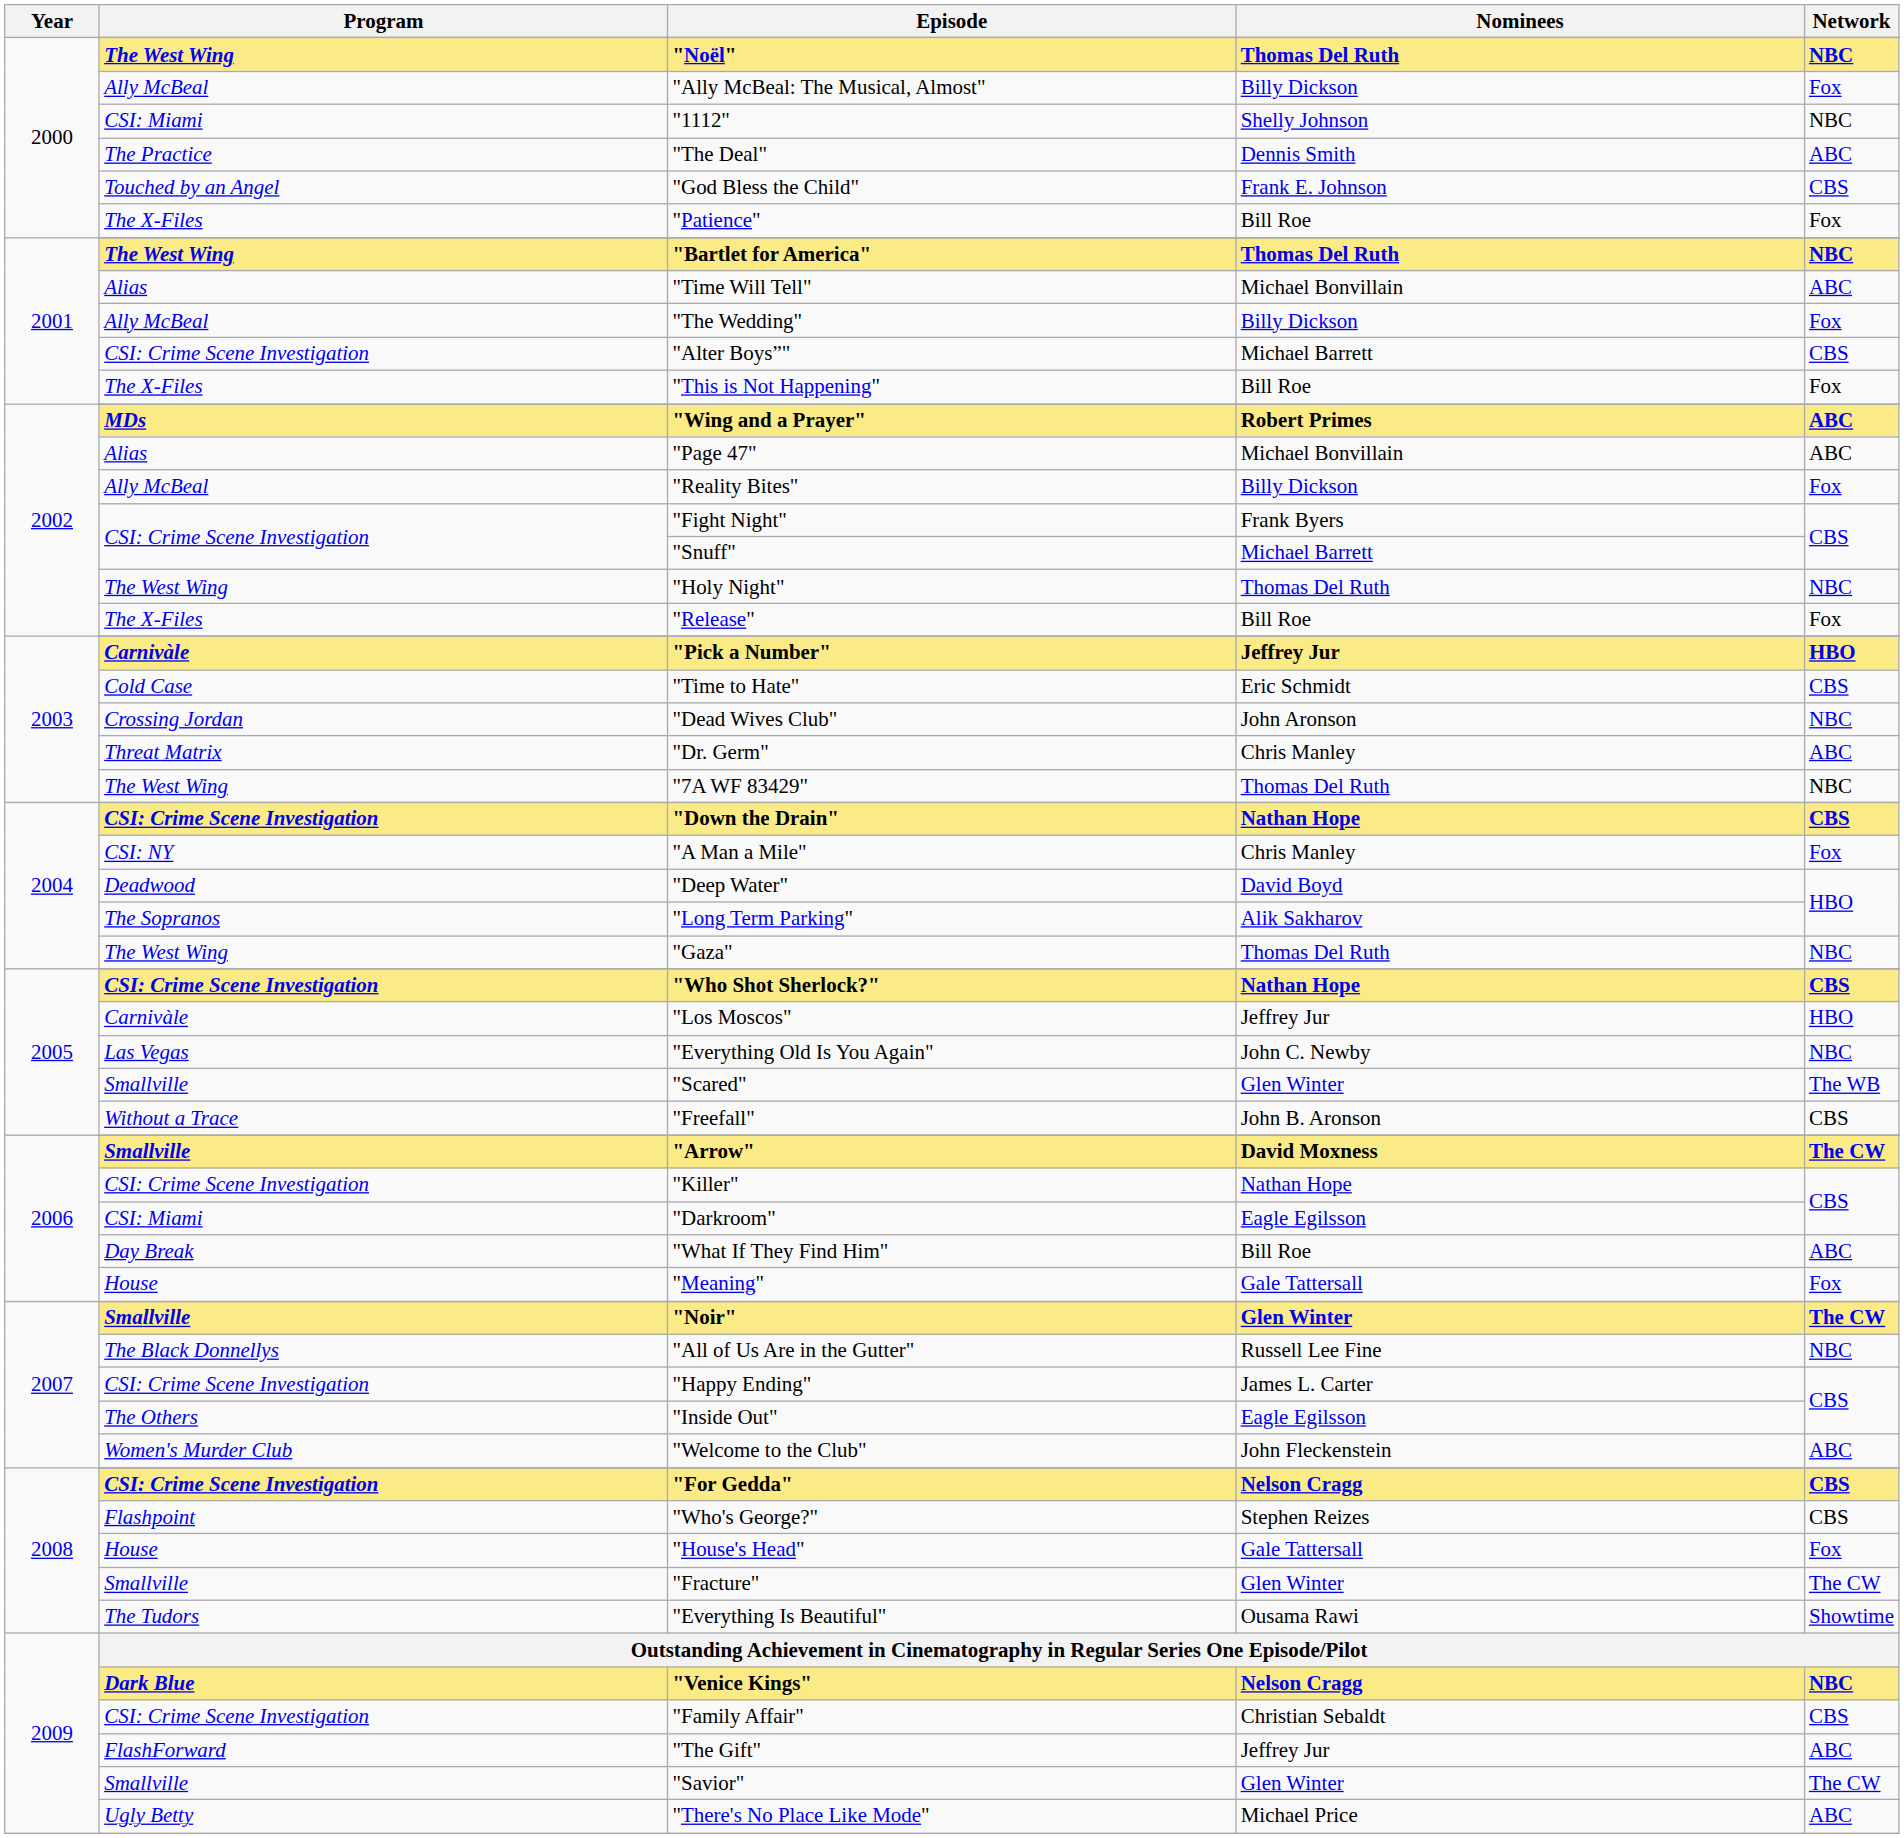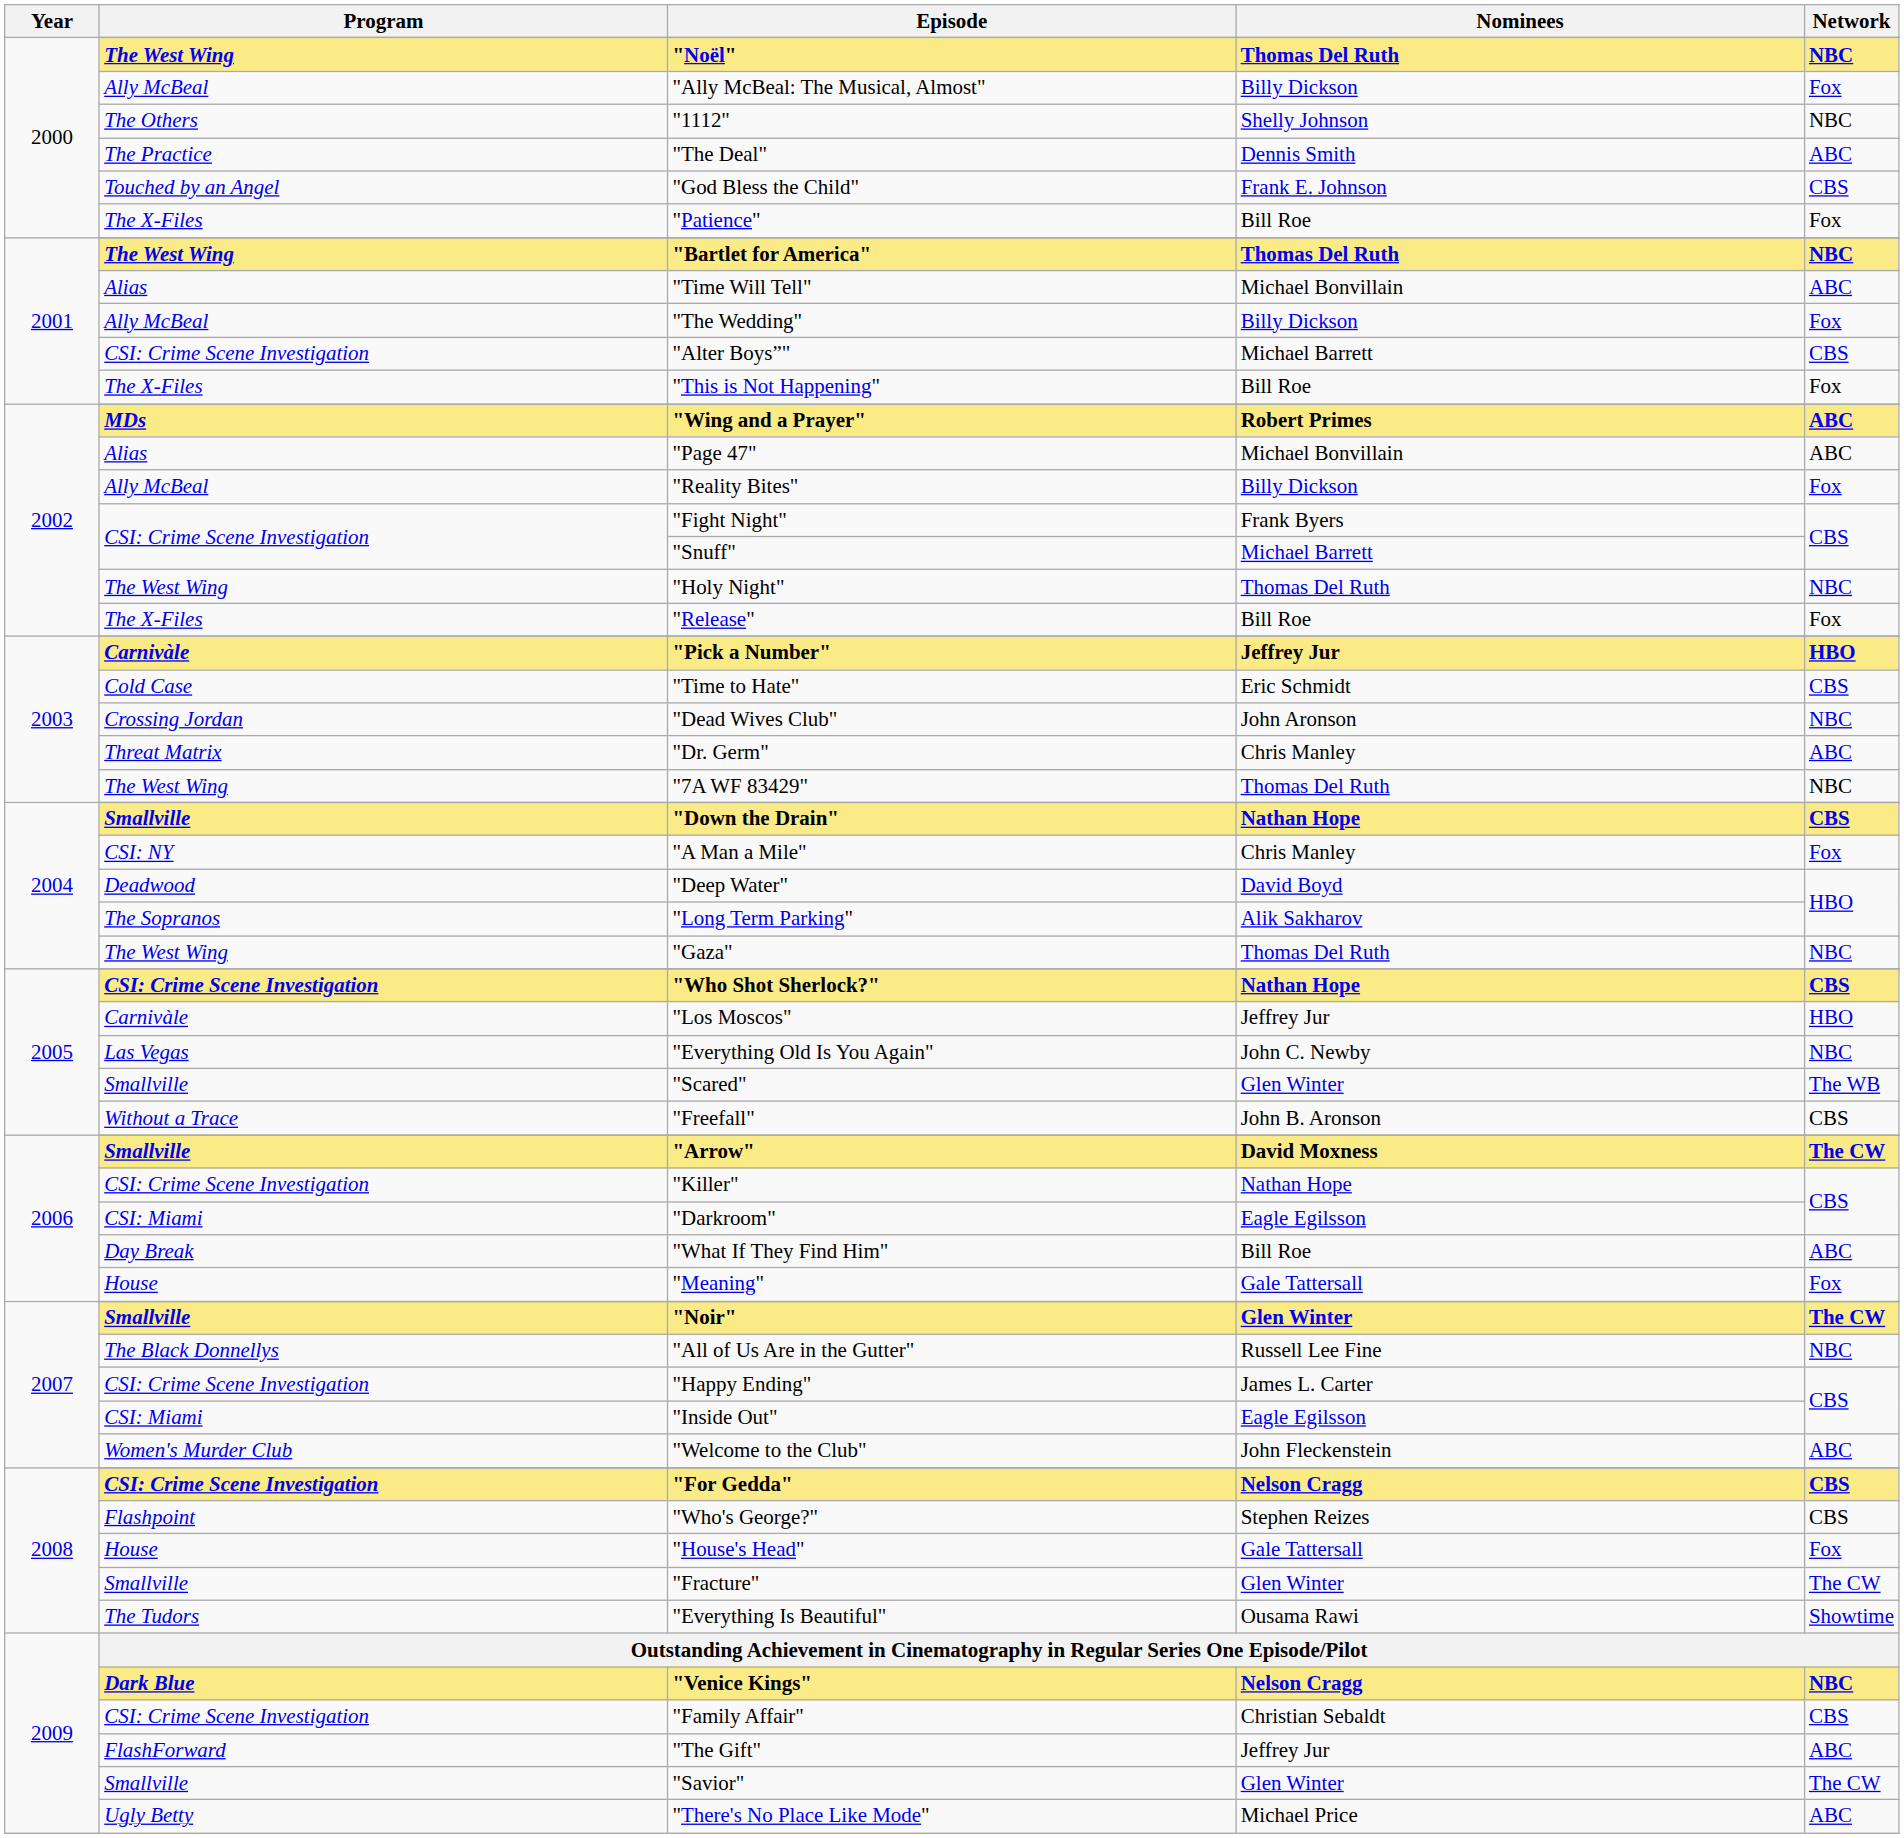(153, 120) CSI: Miami -> (151, 120) The Others
(241, 818) CSI: Crime Scene Investigation -> (147, 818) Smallville
(151, 1417) The Others -> (153, 1417) CSI: Miami
